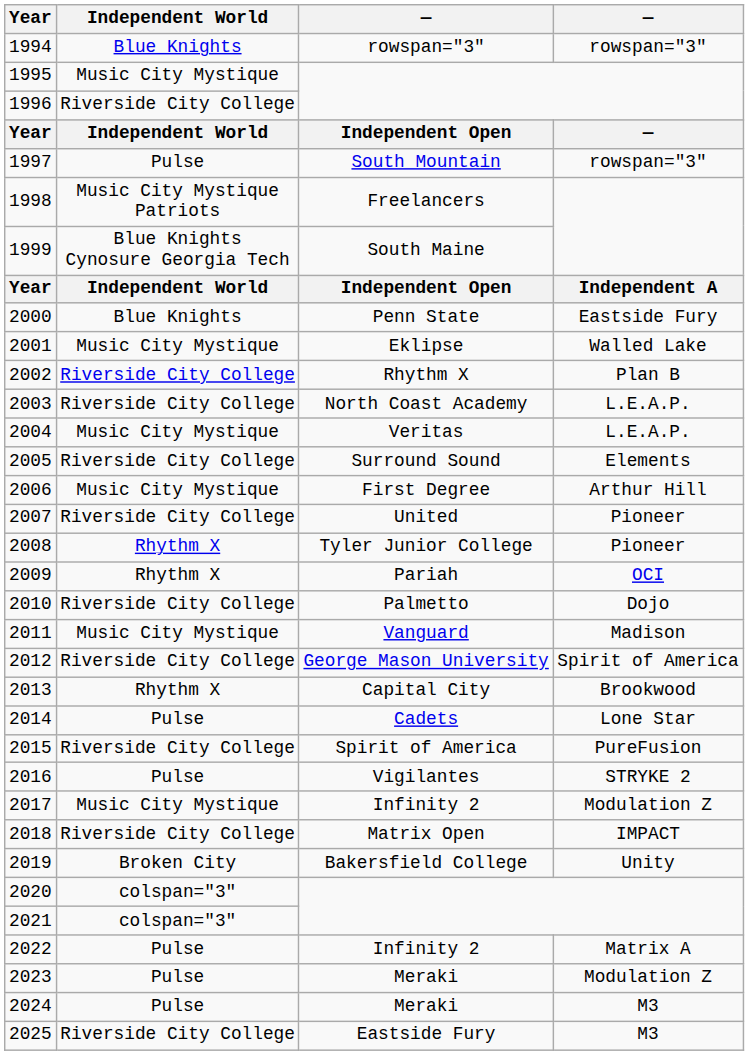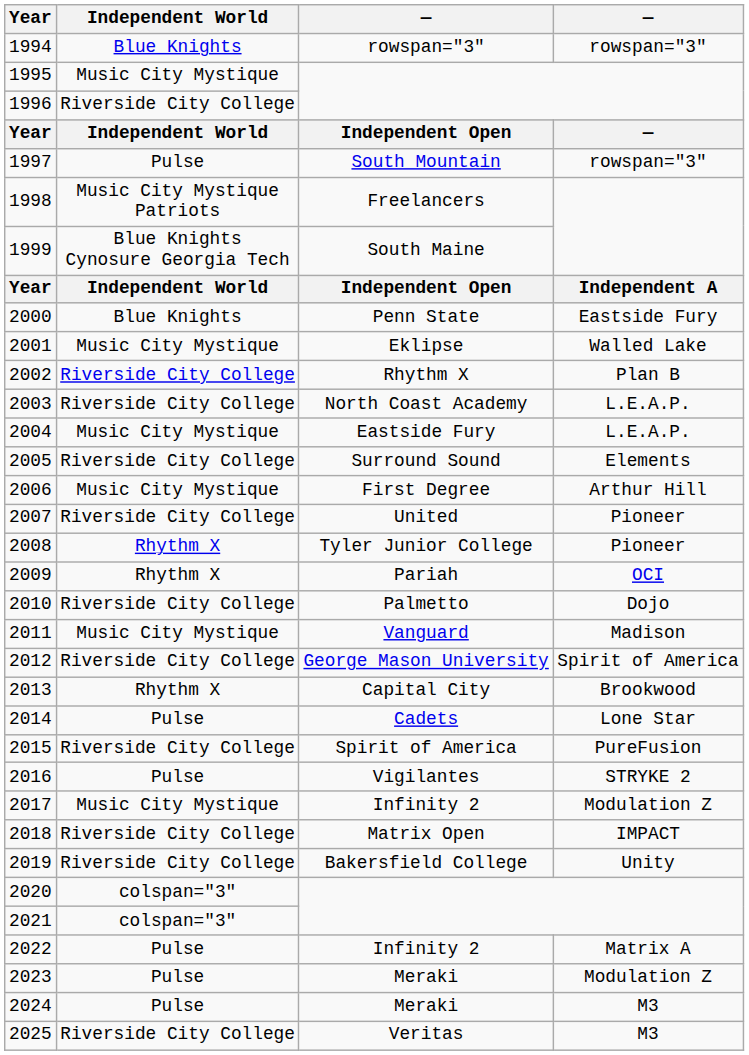(426, 433) Veritas -> (426, 433) Eastside Fury
(178, 864) Broken City -> (178, 864) Riverside City College
(426, 1036) Eastside Fury -> (426, 1036) Veritas
